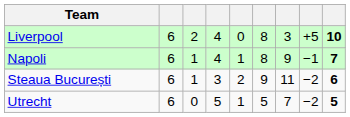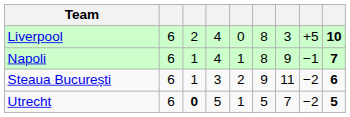(194, 101) normal -> (194, 101) bold
